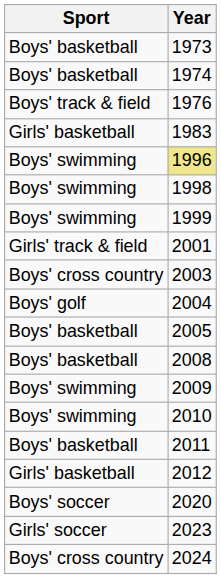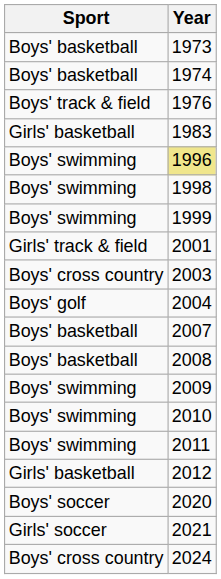(192, 331) 2005 -> (192, 331) 2007
(73, 445) Boys' basketball -> (73, 445) Boys' swimming
(192, 530) 2023 -> (192, 530) 2021
